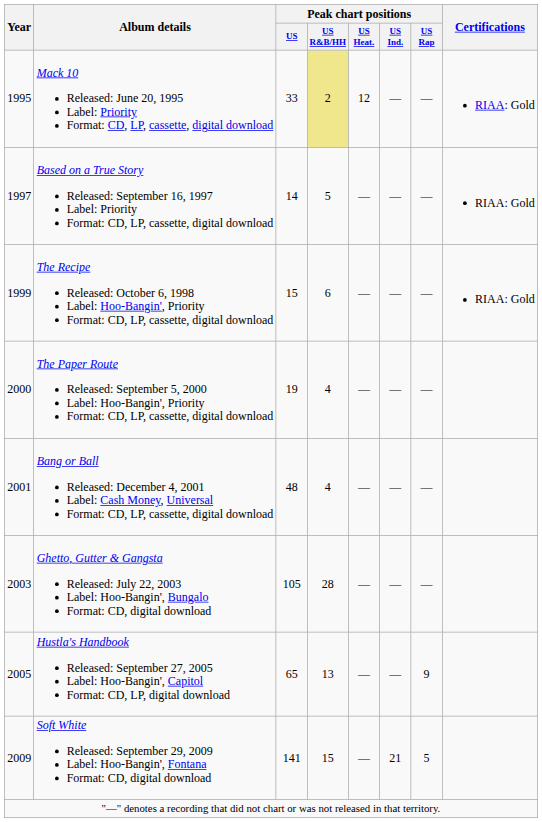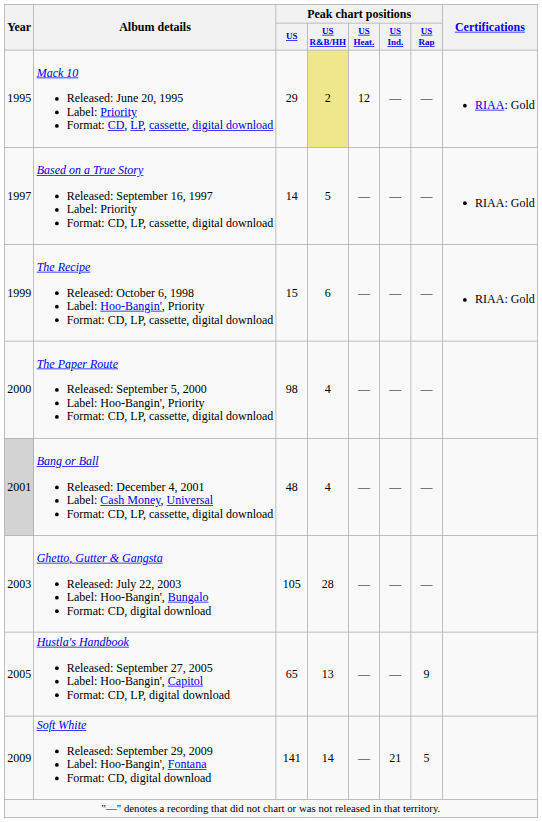(292, 98) 33 -> (292, 98) 29
(292, 389) 19 -> (292, 389) 98
(19, 487) no background -> (19, 487) lightgrey background
(328, 757) 15 -> (328, 757) 14
